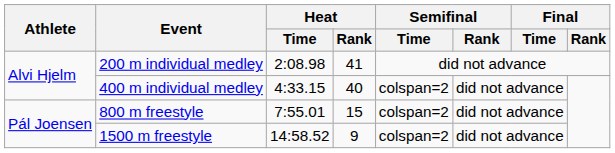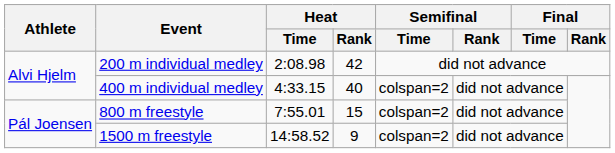(354, 64) 41 -> (354, 64) 42
